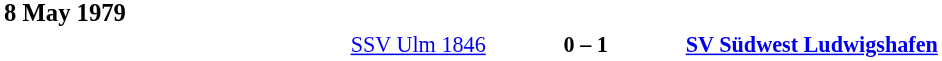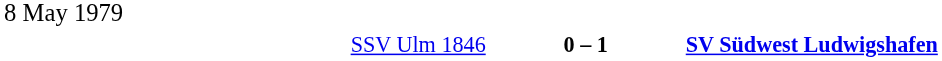(65, 13) bold -> (64, 13) normal
